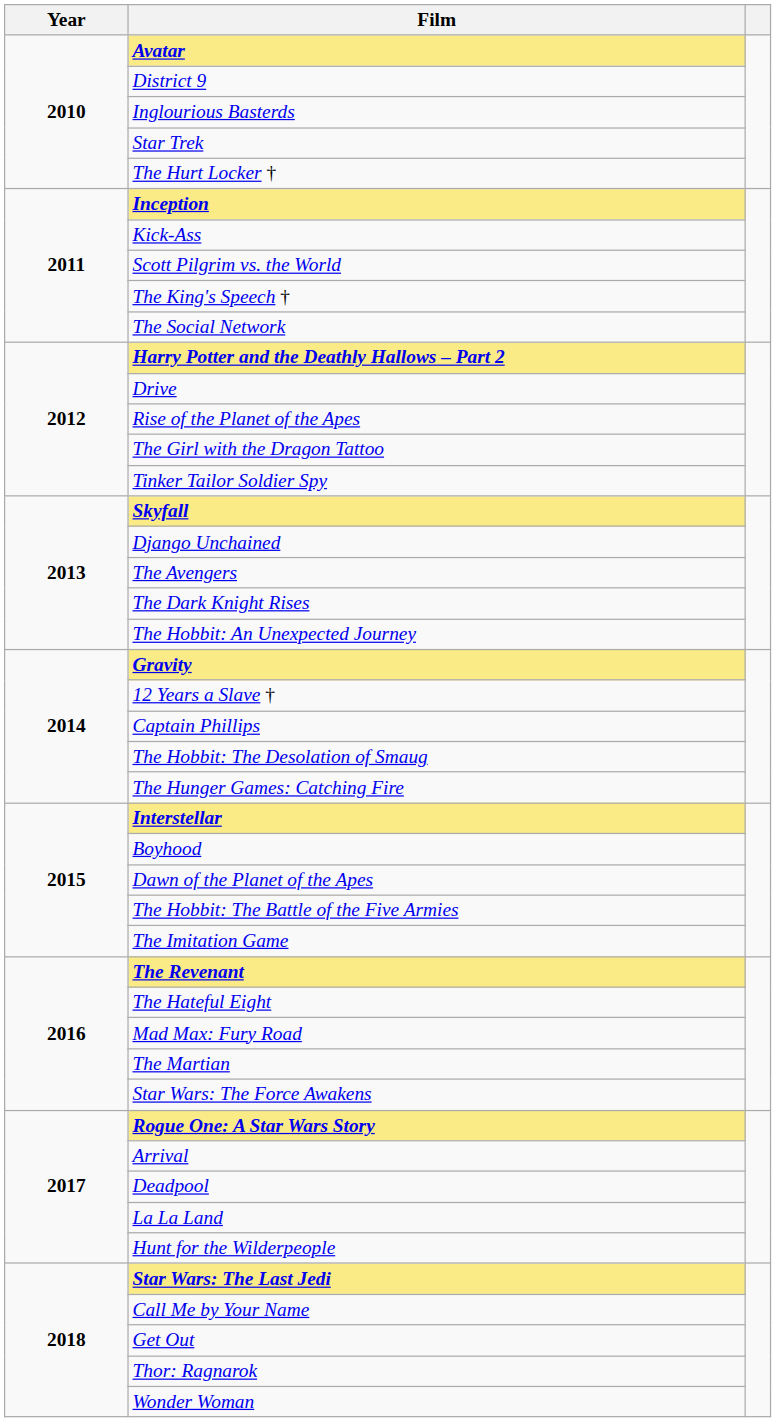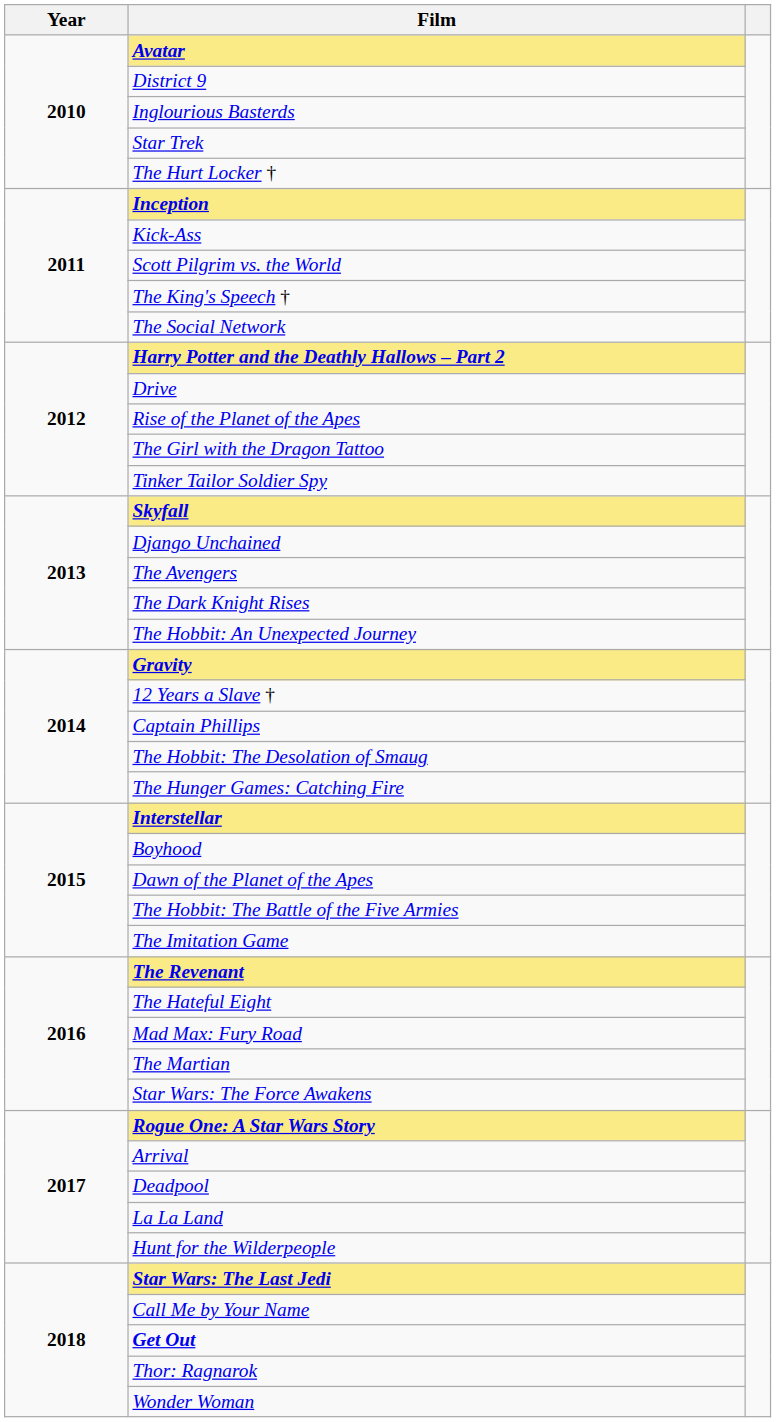(163, 1340) normal -> (164, 1340) bold
